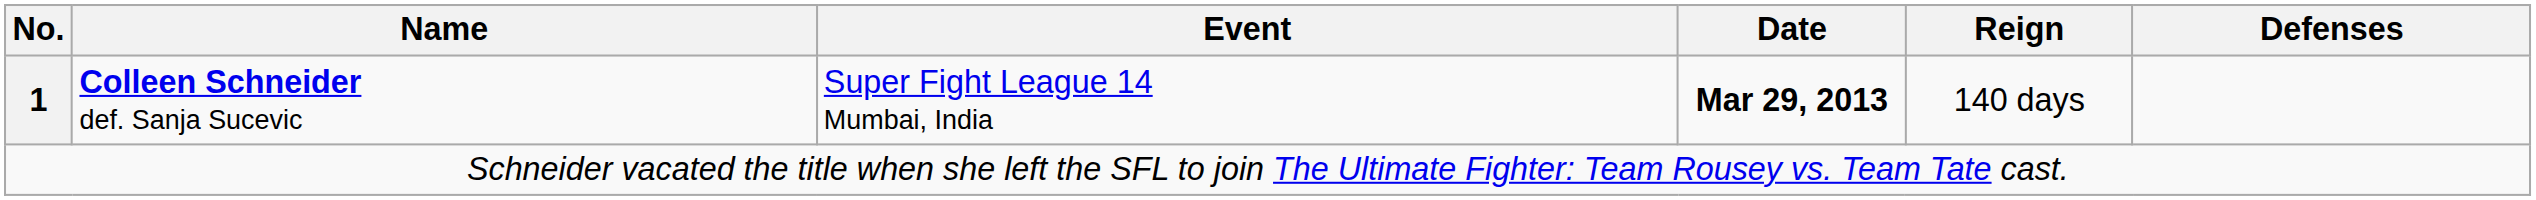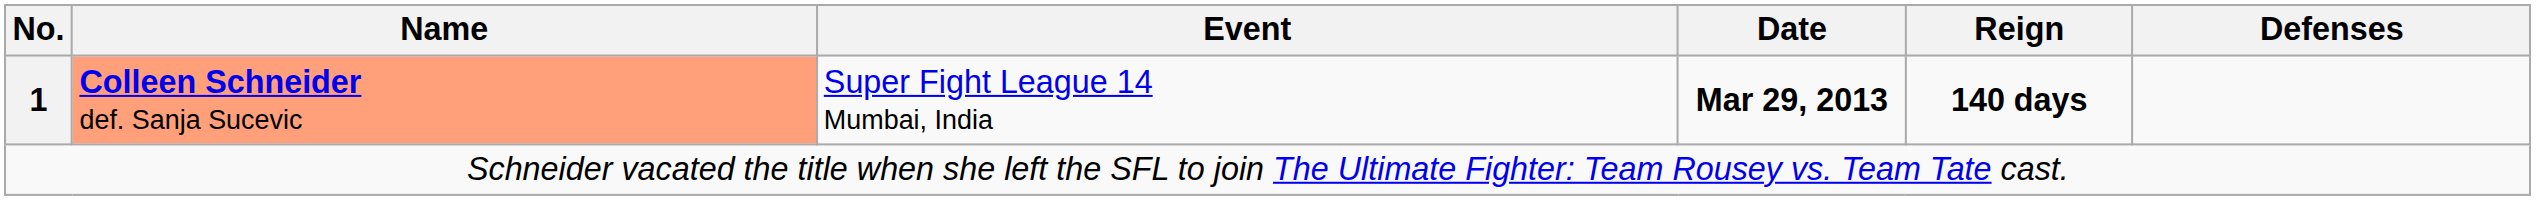(220, 99) no background -> (220, 99) lightsalmon background
(2019, 99) normal -> (2019, 99) bold
